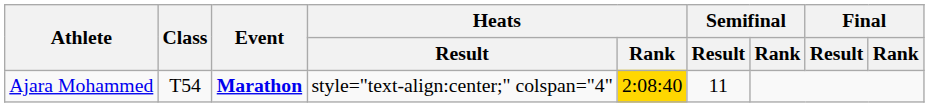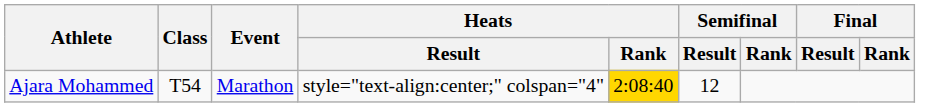(259, 86) bold -> (255, 86) normal
(718, 86) 11 -> (710, 86) 12
